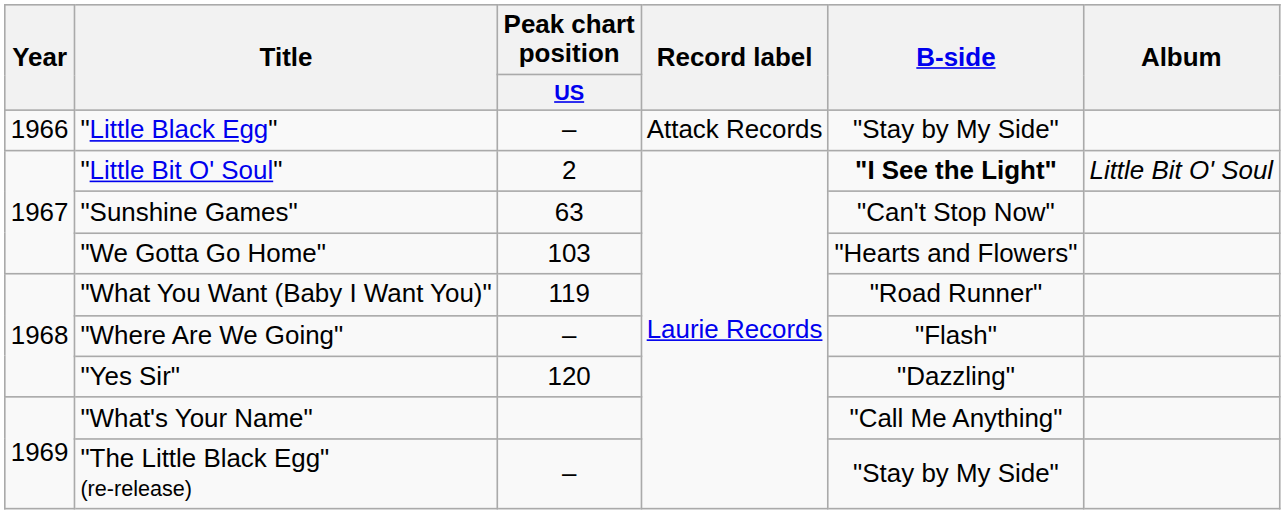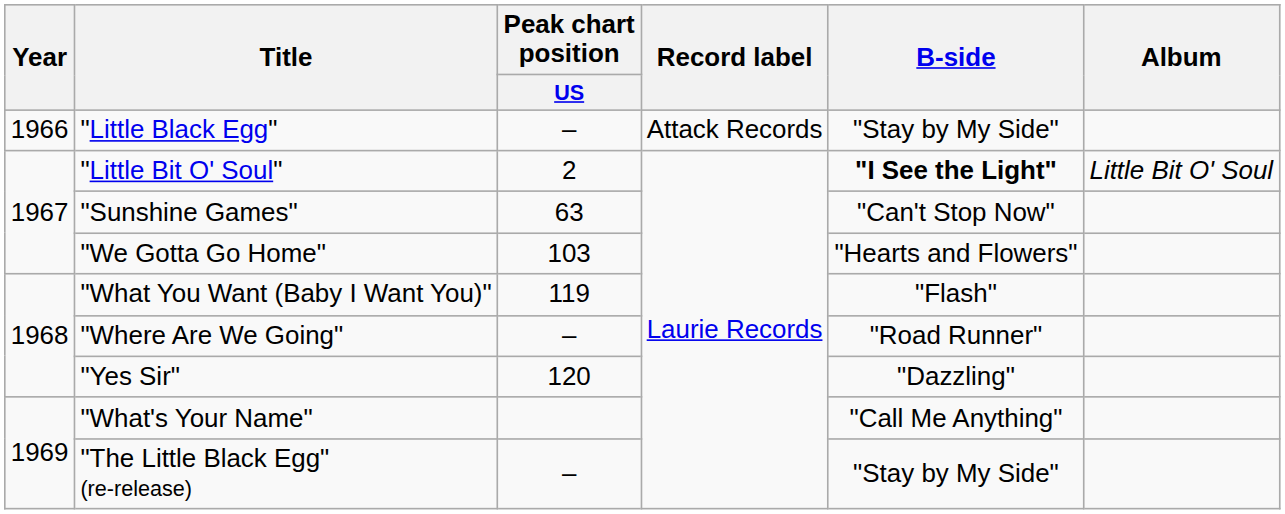(956, 294) "Road Runner" -> (956, 294) "Flash"
(956, 335) "Flash" -> (956, 335) "Road Runner"
